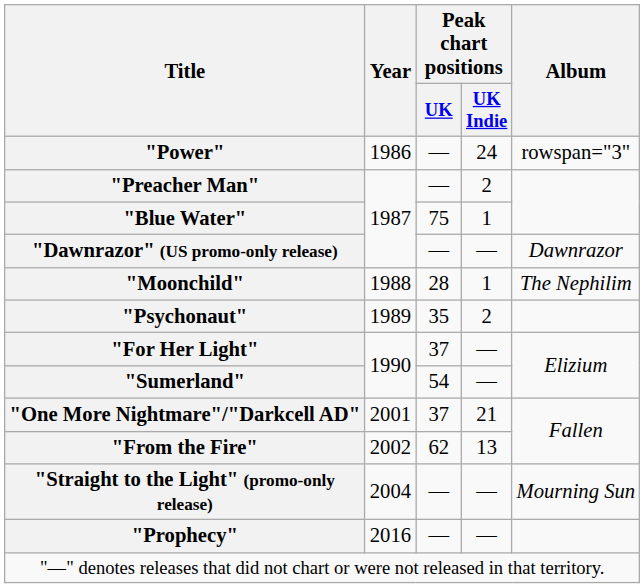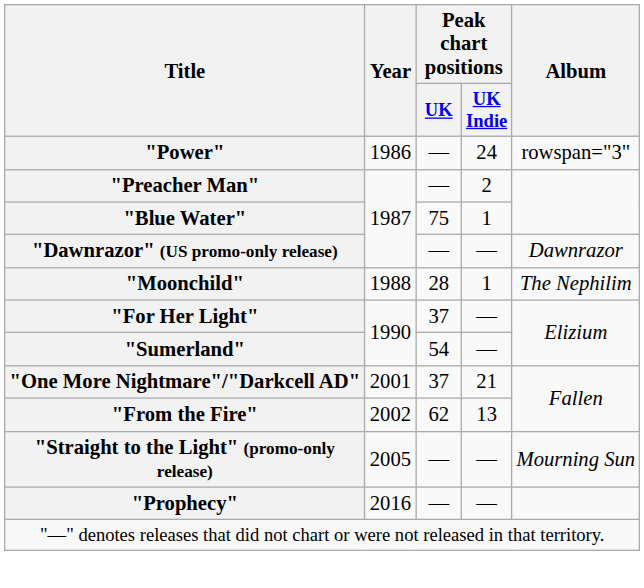- row: (185, 316)
(390, 491) 2004 -> (390, 458) 2005
